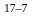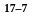(16, 8) normal -> (16, 8) bold
